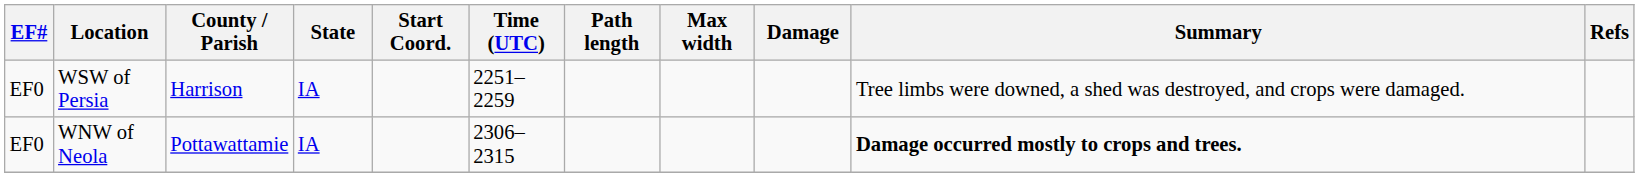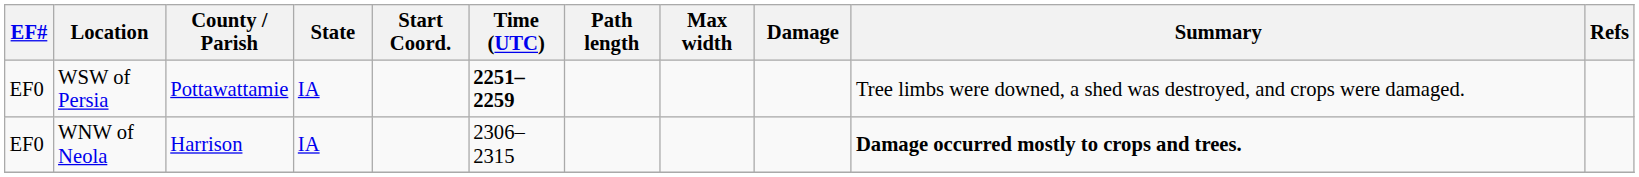(206, 88) Harrison -> (229, 88) Pottawattamie
(499, 88) normal -> (499, 88) bold
(229, 144) Pottawattamie -> (206, 144) Harrison
